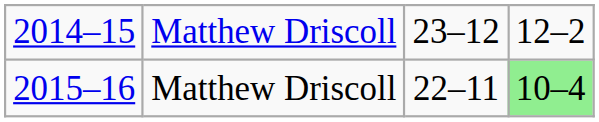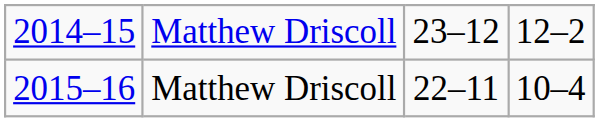(551, 87) lightgreen background -> (551, 87) no background
